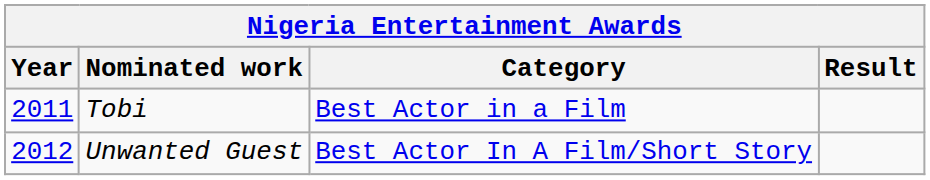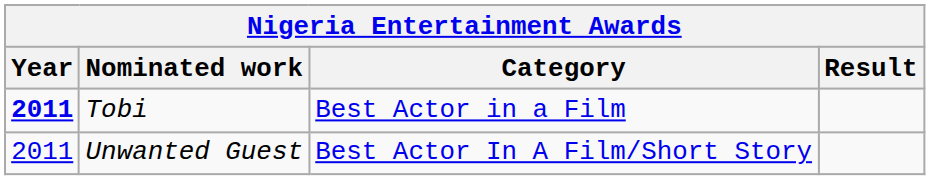(42, 110) normal -> (42, 110) bold
(42, 153) 2012 -> (42, 153) 2011
